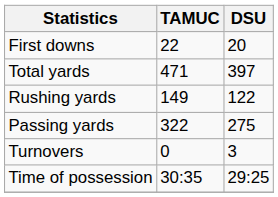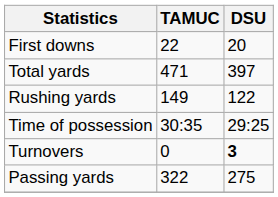rows swapped: (61, 125) <-> (80, 178)
(232, 151) normal -> (232, 151) bold
